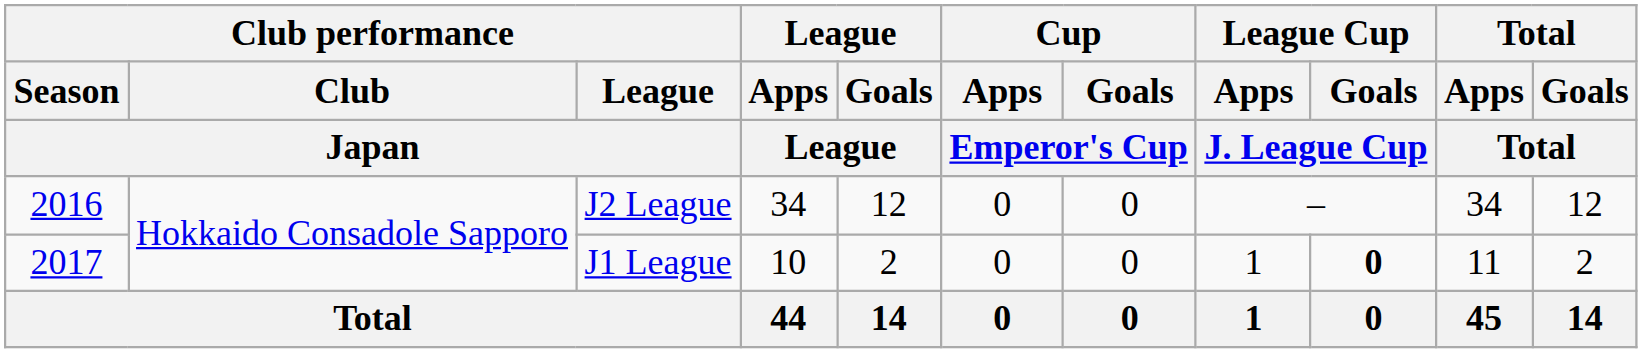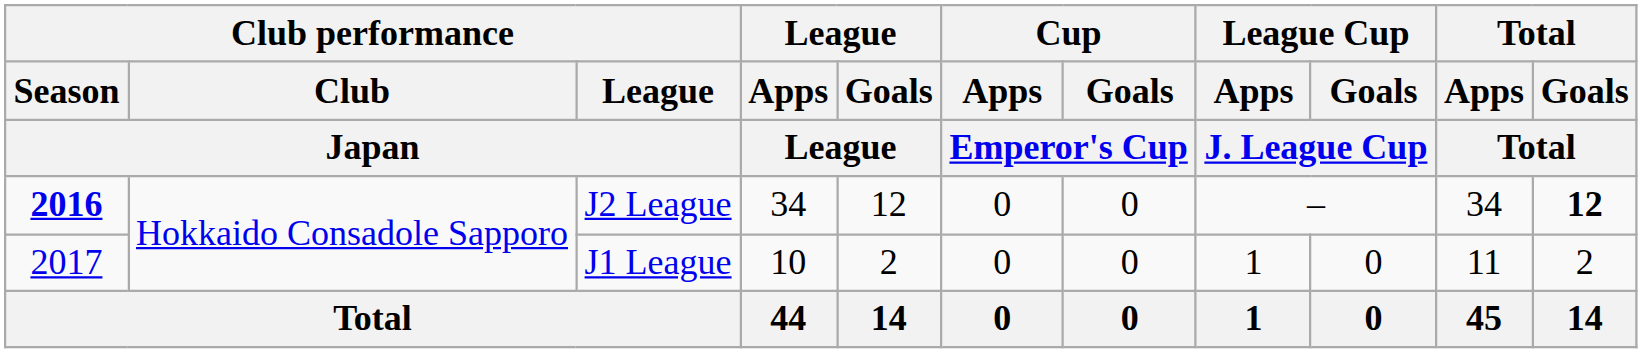(66, 204) normal -> (66, 204) bold
(1585, 204) normal -> (1585, 204) bold
(1373, 261) bold -> (1373, 261) normal
